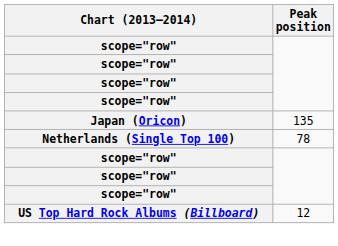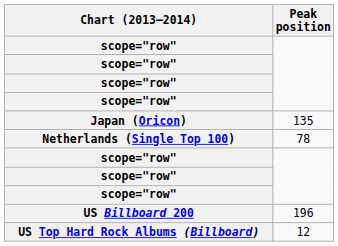+ row: (139, 213)
